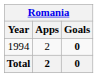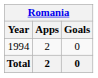(77, 47) bold -> (77, 47) normal
